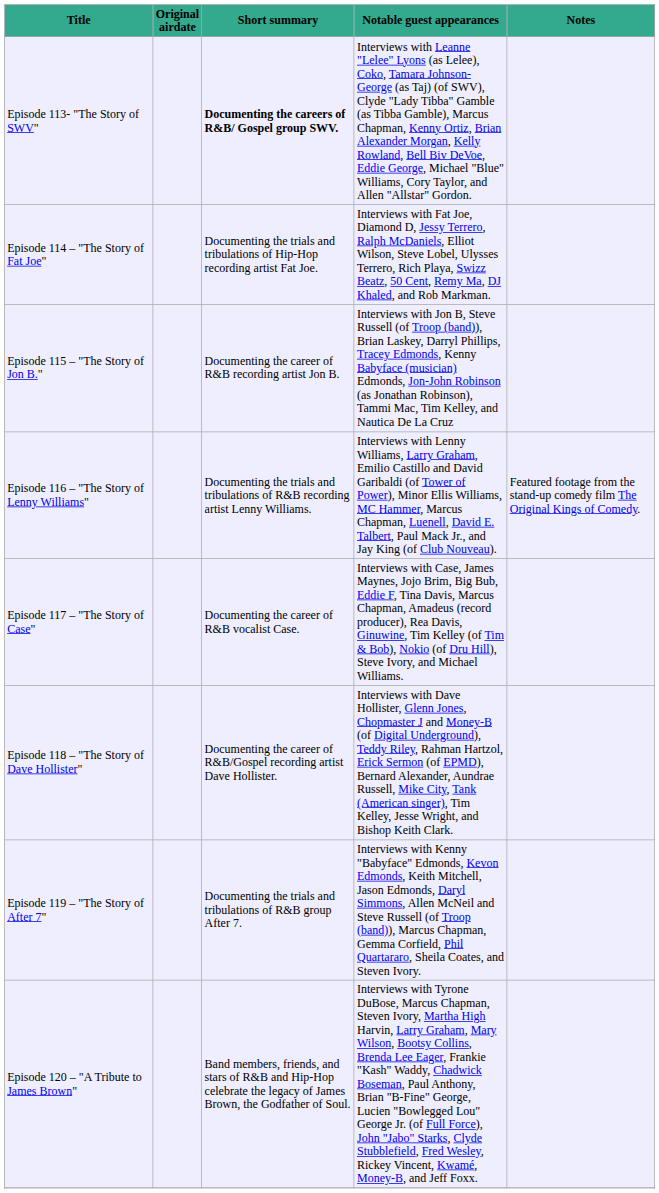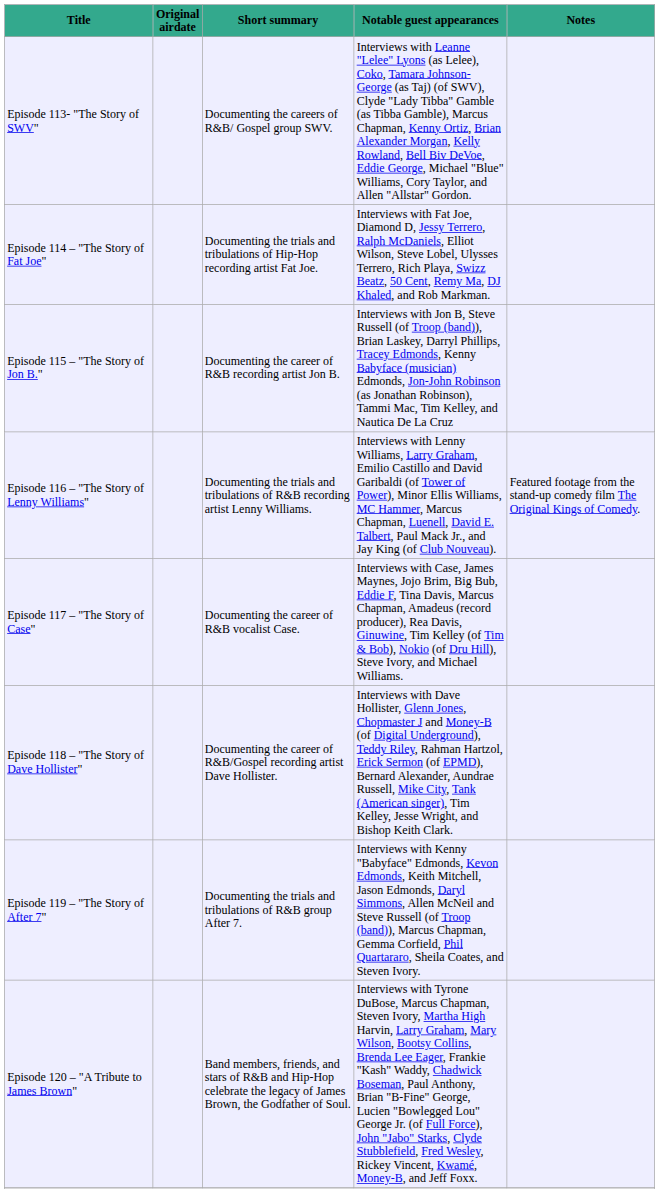(275, 120) bold -> (271, 120) normal
